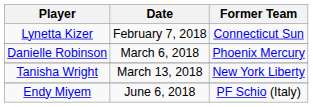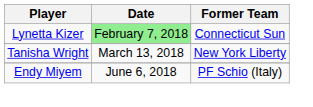(160, 33) no background -> (141, 33) lightgreen background
- row: (57, 53)
